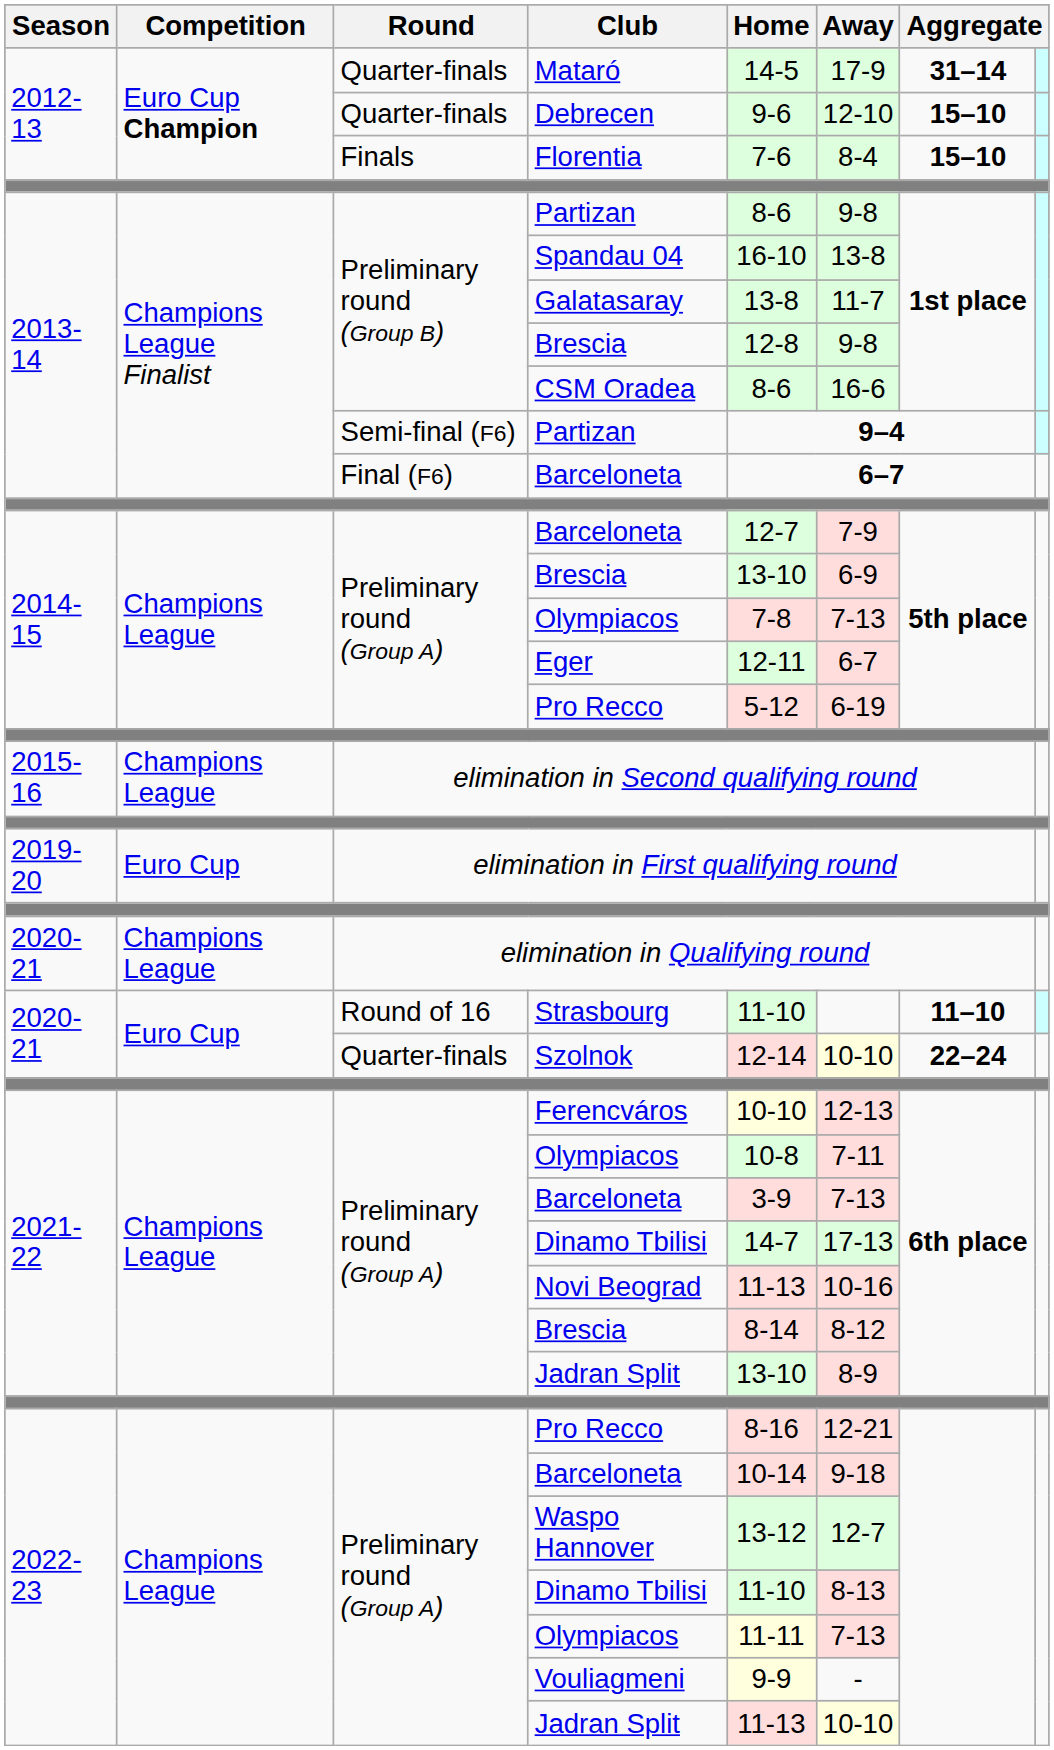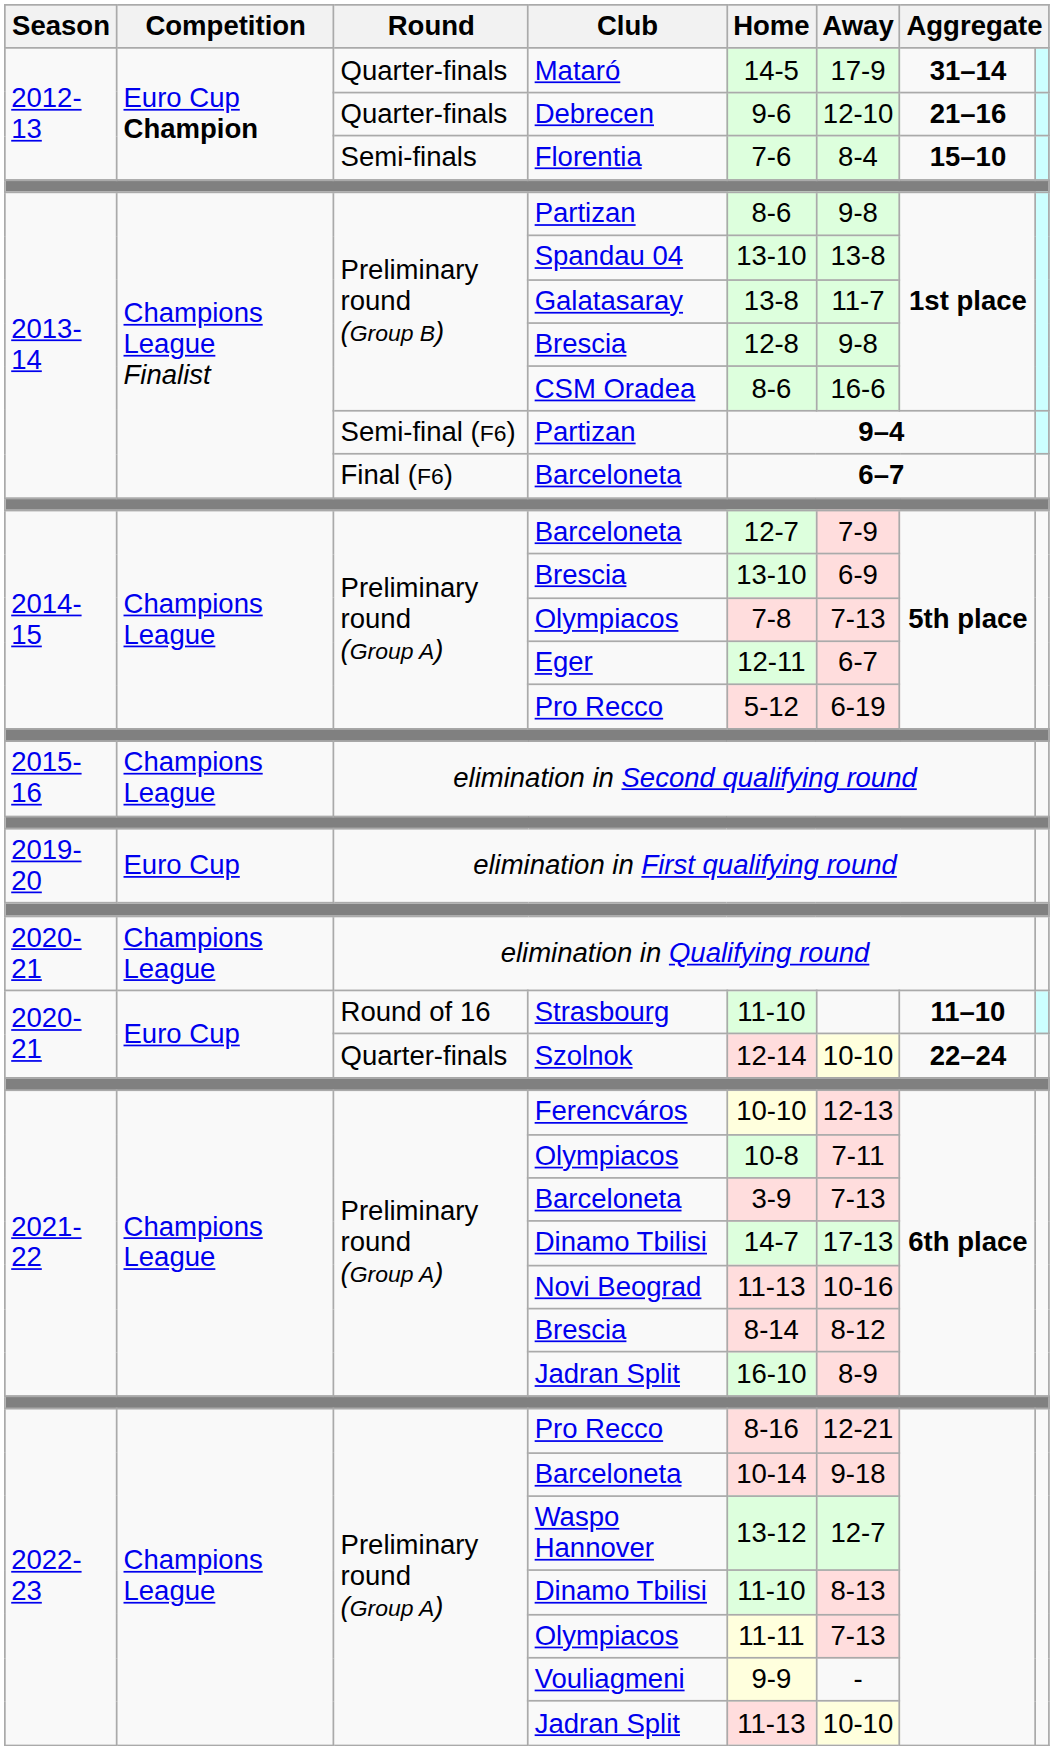(968, 113) 15–10 -> (968, 113) 21–16
(377, 157) Finals -> (409, 157) Semi-finals
(771, 257) 16-10 -> (771, 257) 13-10
(771, 1373) 13-10 -> (771, 1373) 16-10
